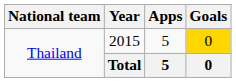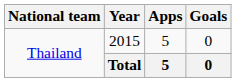(208, 41) gold background -> (208, 41) no background
